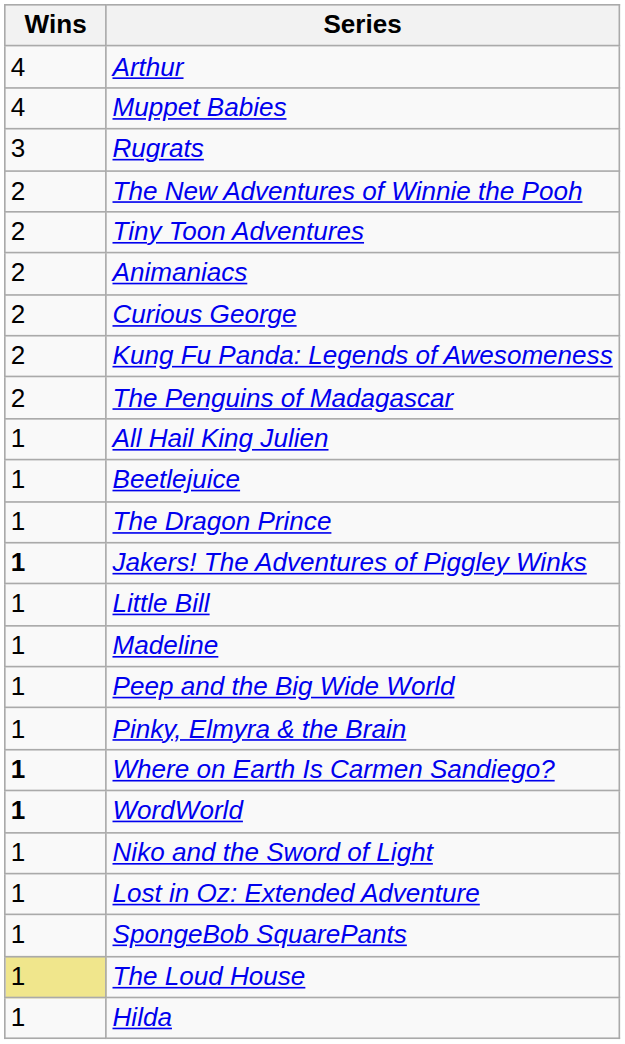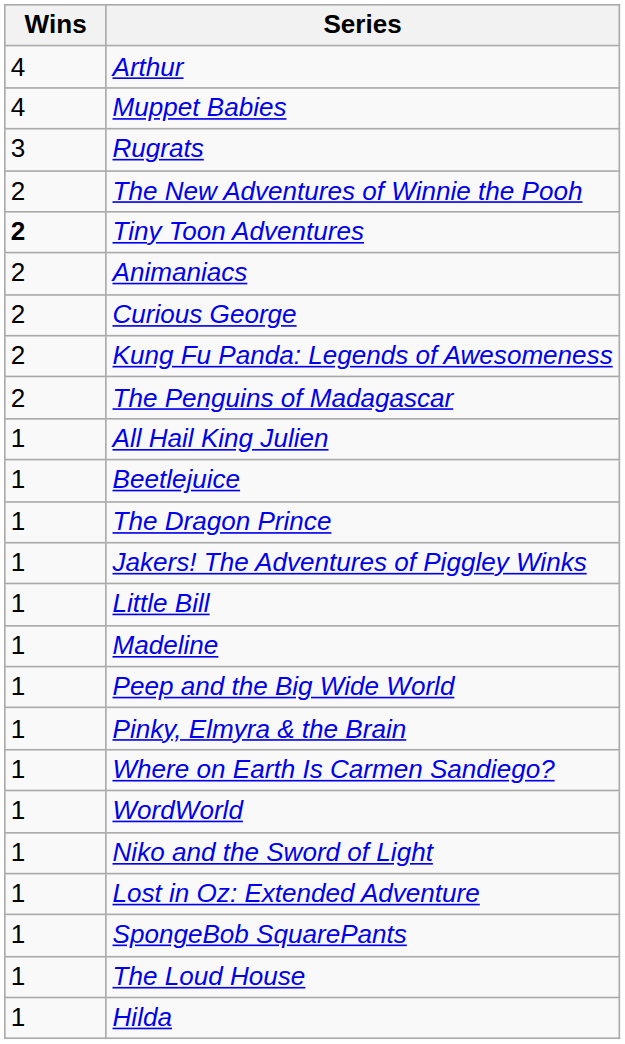(18, 231) normal -> (18, 231) bold
(18, 562) bold -> (18, 562) normal
(18, 769) bold -> (18, 769) normal
(18, 811) bold -> (18, 811) normal
(18, 976) khaki background -> (18, 976) no background
